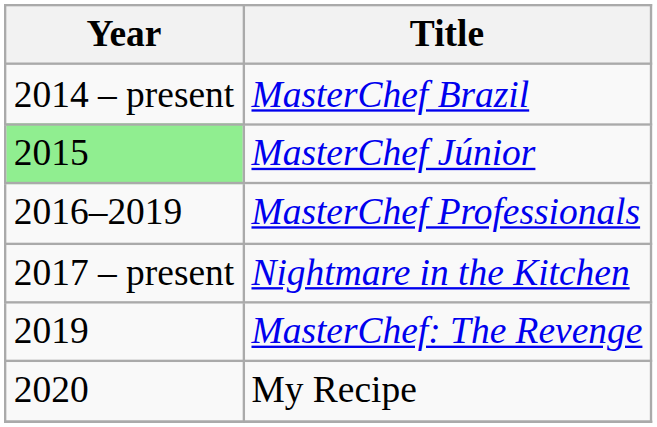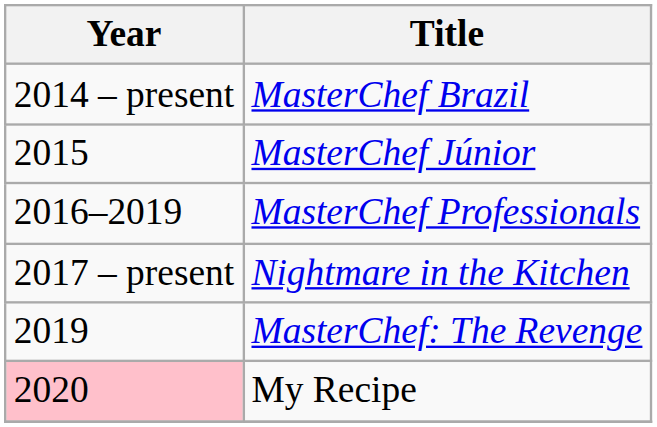(51, 152) lightgreen background -> (51, 152) no background
(51, 390) no background -> (51, 390) pink background
